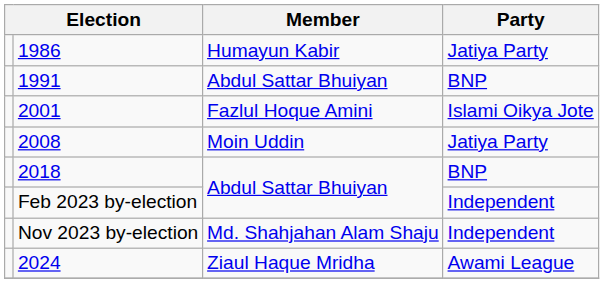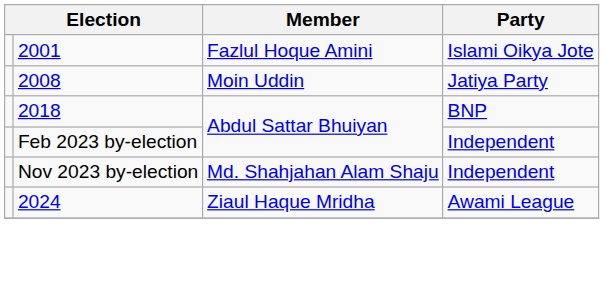- row: (39, 50)
- row: (39, 80)
